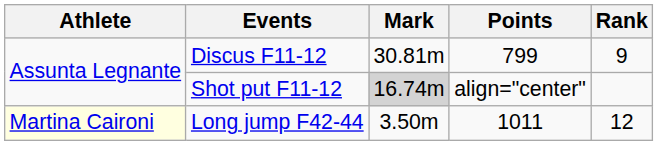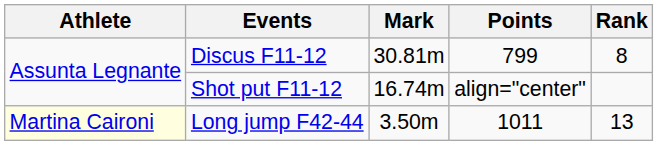(622, 55) 9 -> (622, 55) 8
(409, 88) lightgrey background -> (409, 88) no background
(622, 122) 12 -> (622, 122) 13
